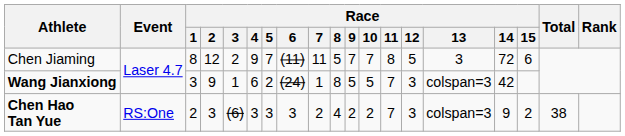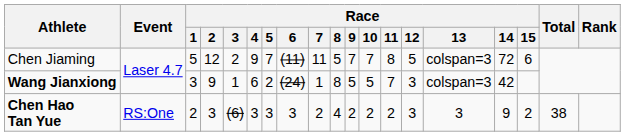(193, 60) 8 -> (193, 60) 5
(459, 60) 3 -> (459, 60) colspan=3
(391, 113) 7 -> (391, 113) 2
(459, 113) colspan=3 -> (459, 113) 3
